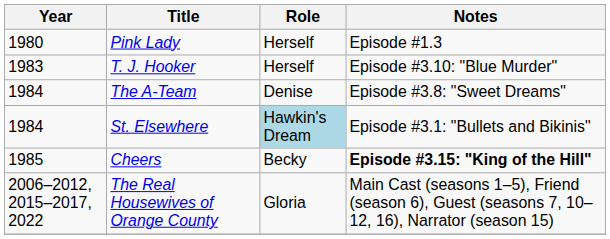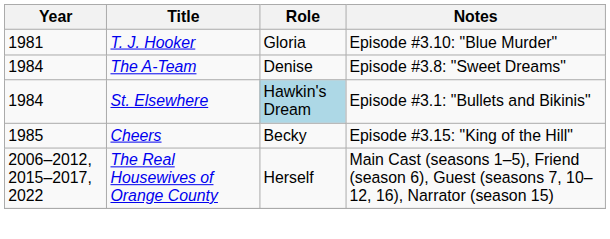- row: (145, 42)
(26, 67) 1983 -> (26, 42) 1981
(289, 67) Herself -> (285, 42) Gloria
(471, 160) bold -> (461, 135) normal
(285, 203) Gloria -> (289, 178) Herself
